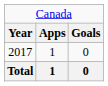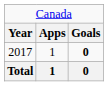(86, 52) normal -> (86, 52) bold
